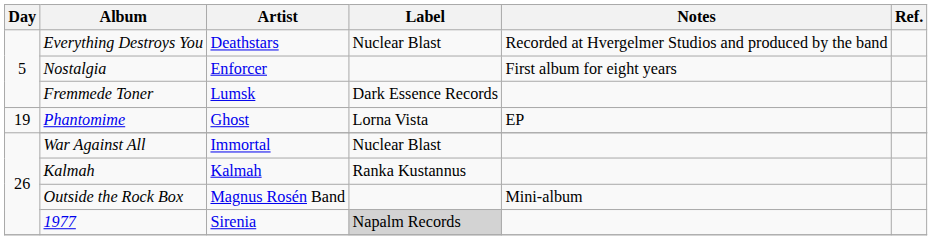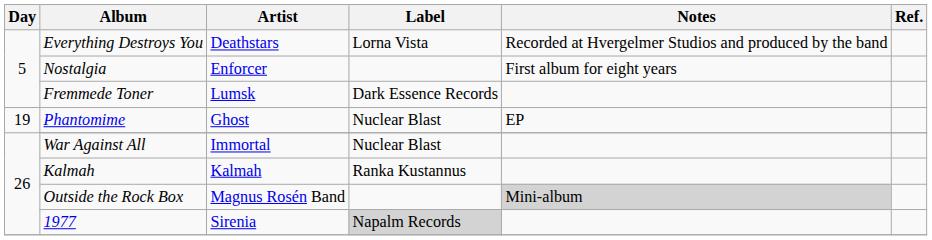(397, 42) Nuclear Blast -> (390, 42) Lorna Vista
(390, 119) Lorna Vista -> (397, 119) Nuclear Blast
(544, 196) no background -> (544, 196) lightgrey background
